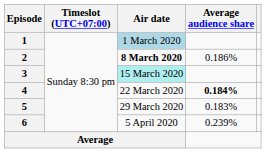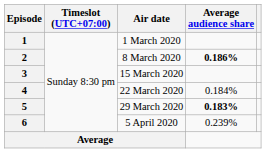(152, 40) lightblue background -> (152, 40) no background
(152, 57) bold -> (152, 57) normal
(221, 57) normal -> (221, 57) bold
(152, 73) paleturquoise background -> (152, 73) no background
(221, 90) bold -> (221, 90) normal
(221, 106) normal -> (221, 106) bold
